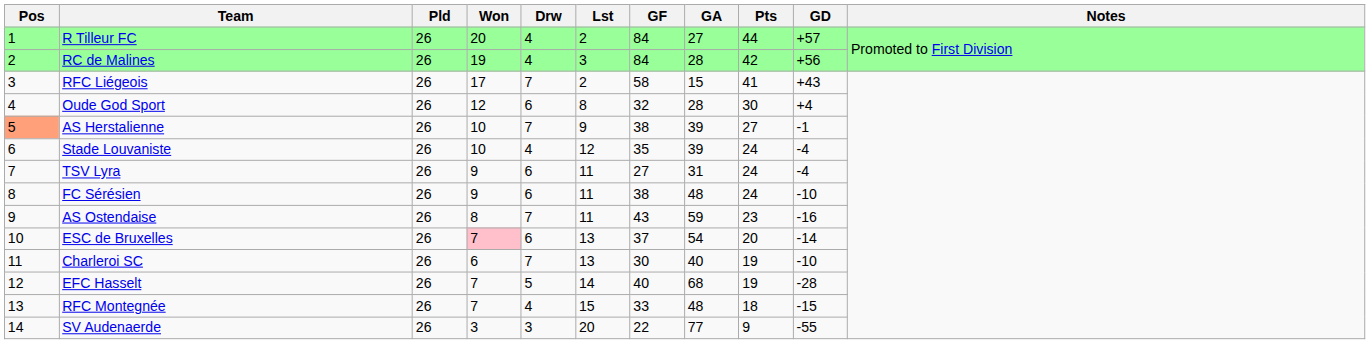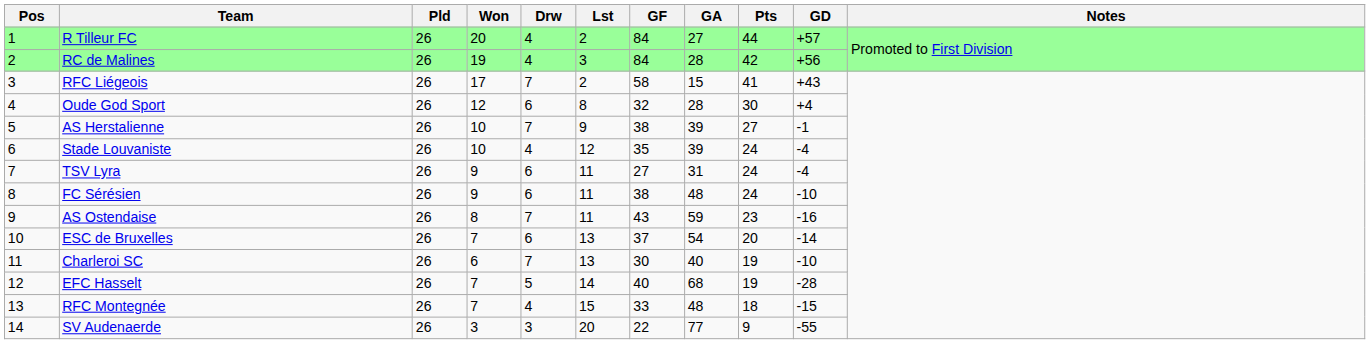(12, 128) lightsalmon background -> (12, 128) no background
(474, 239) pink background -> (474, 239) no background
